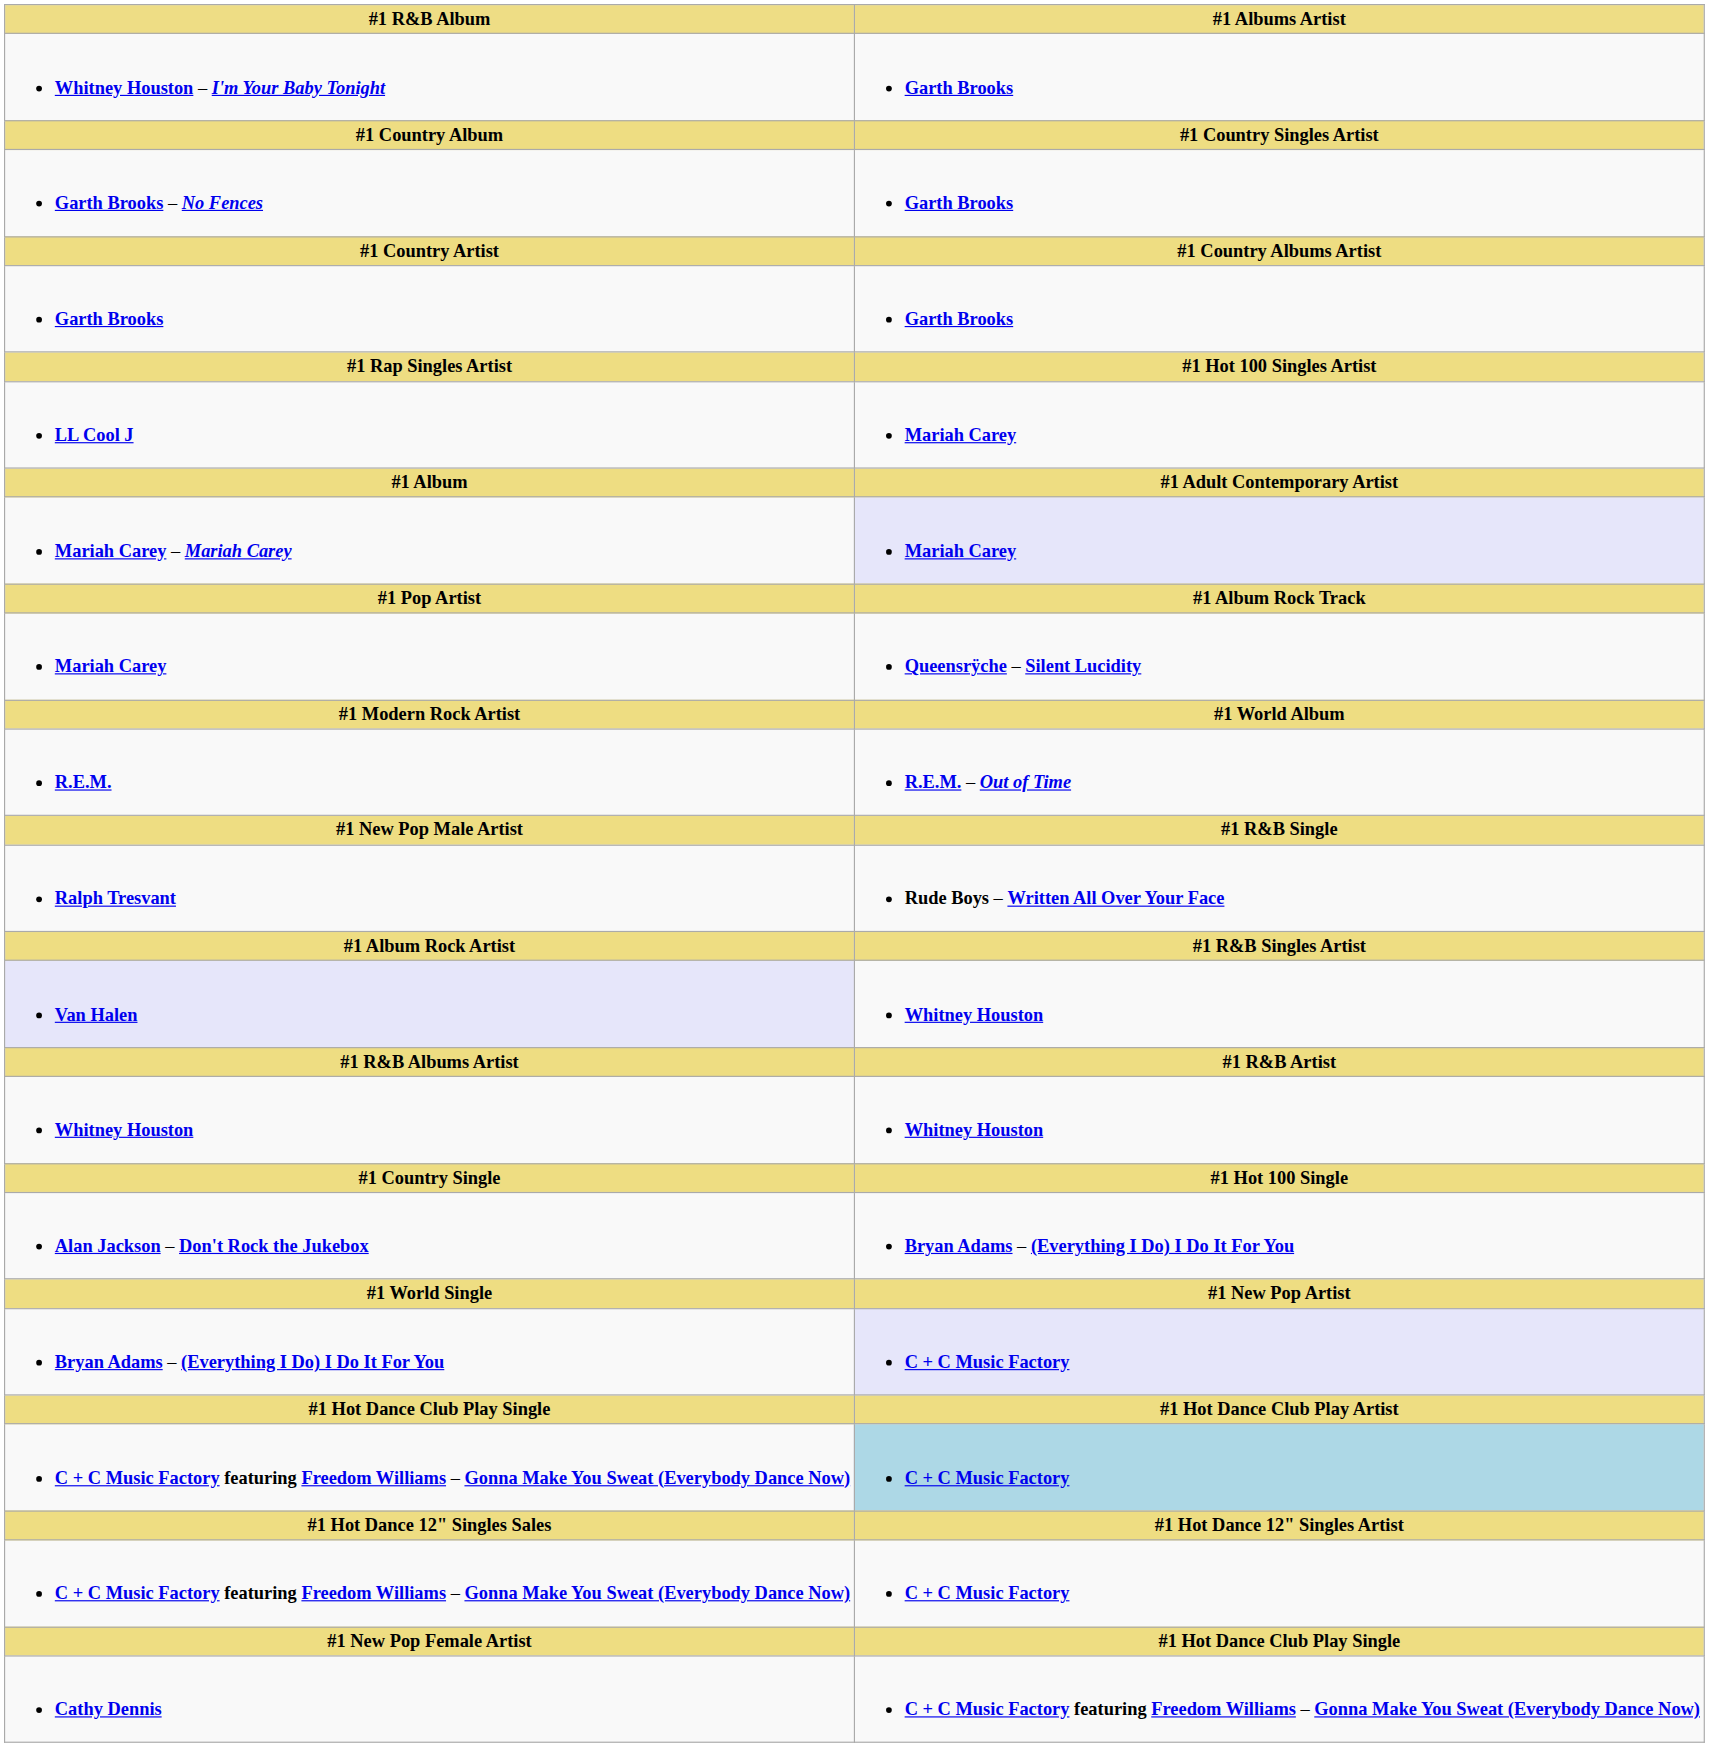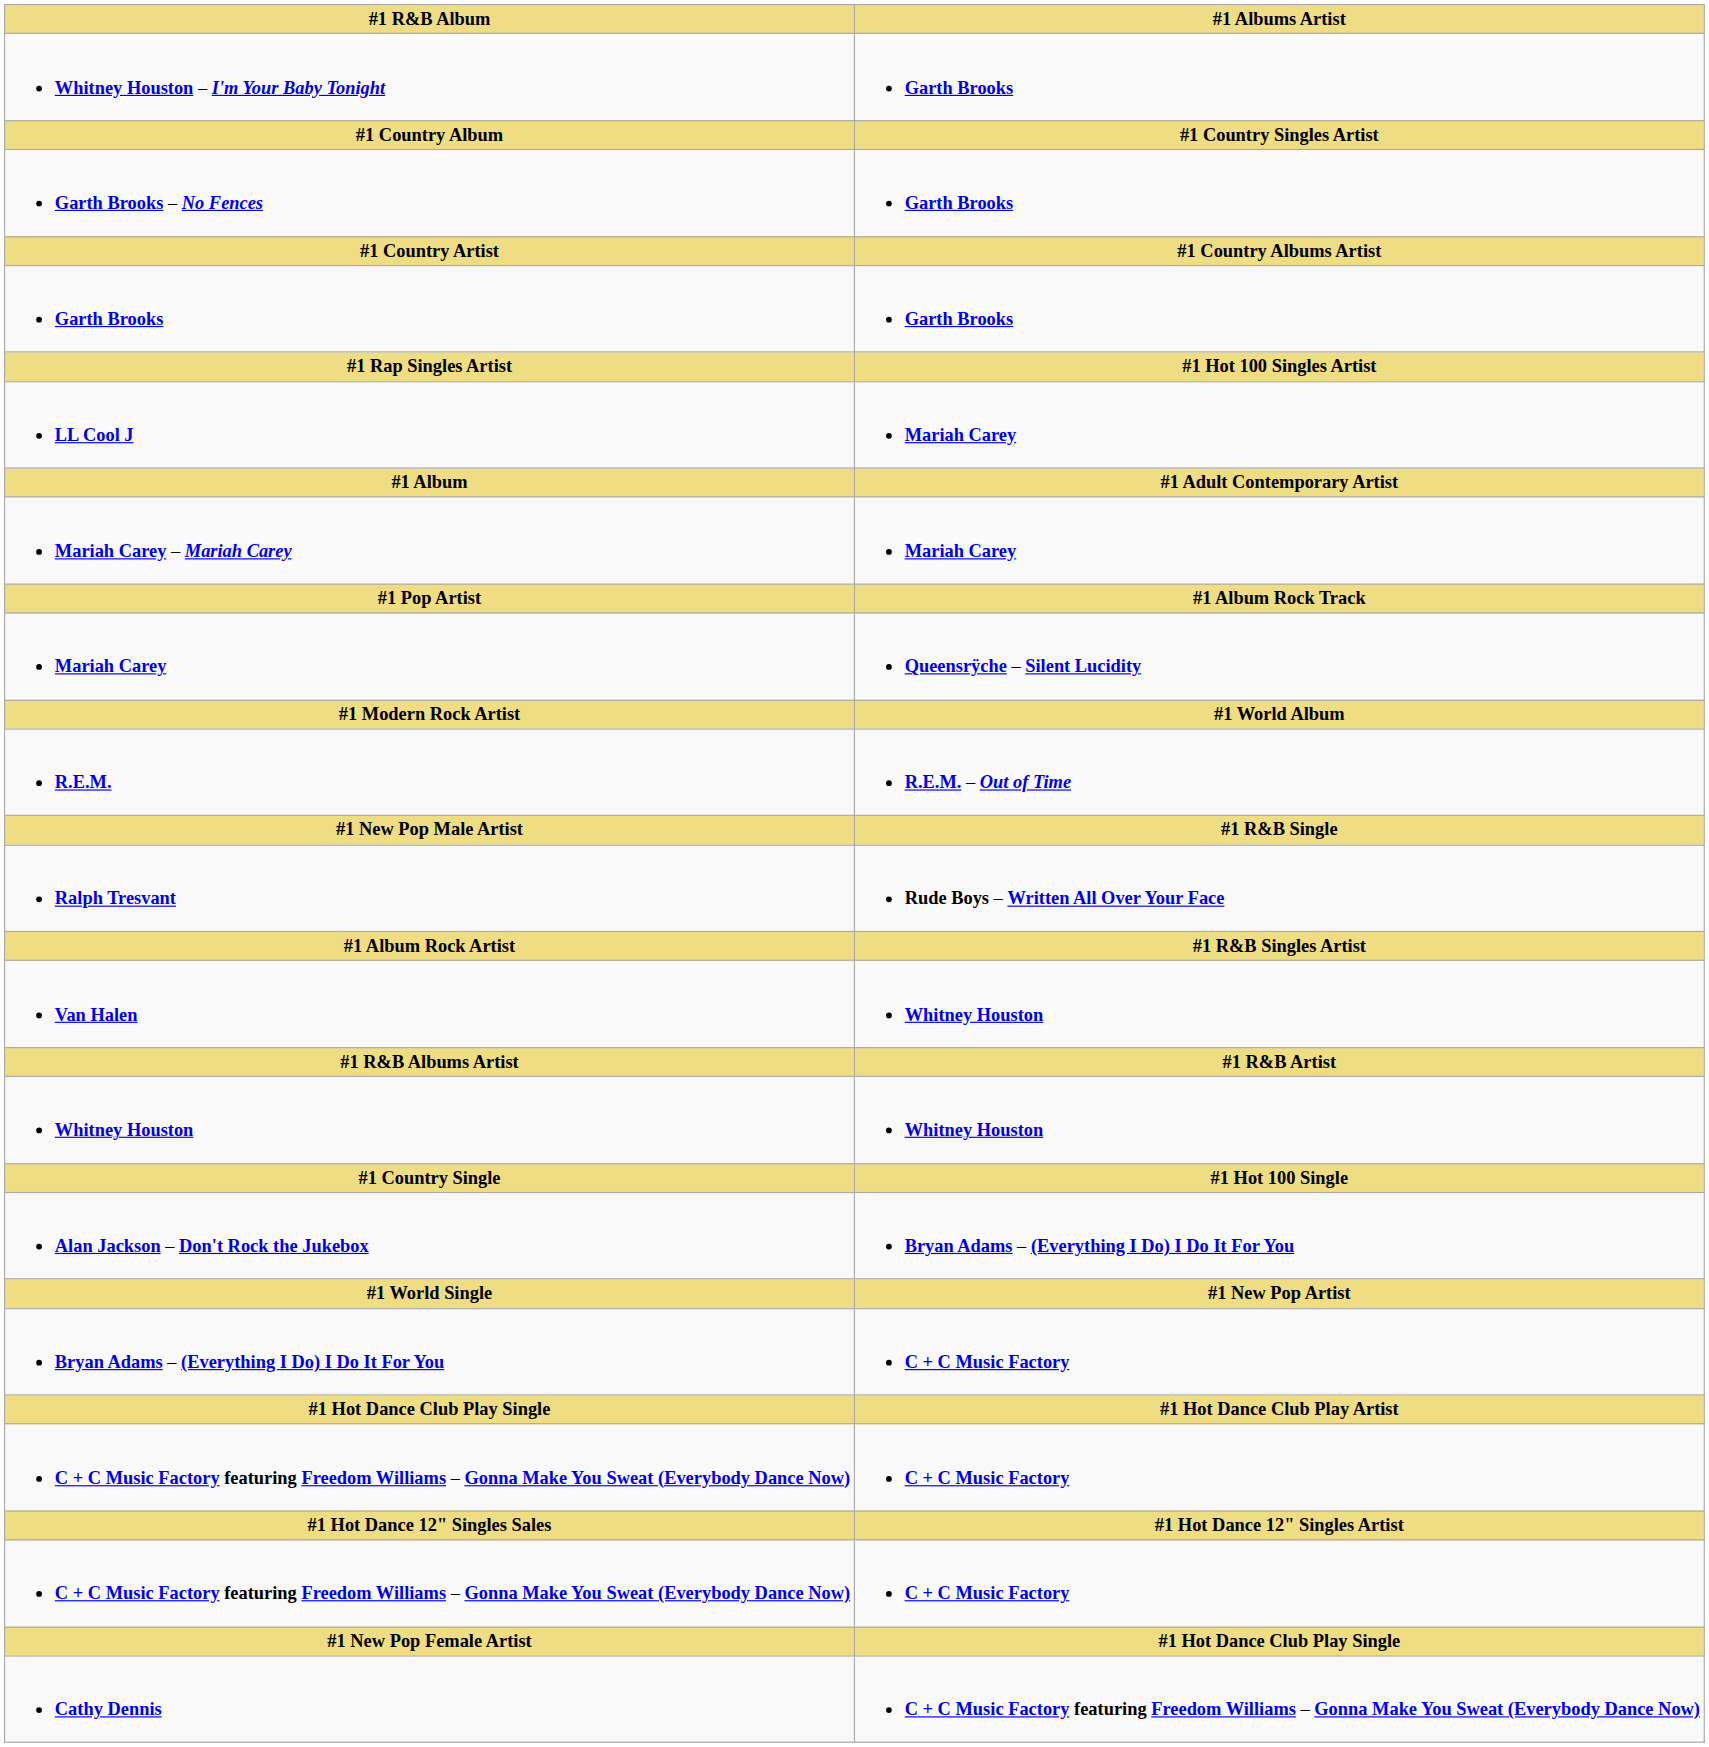(1279, 551) lavender background -> (1279, 551) no background
(429, 1014) lavender background -> (429, 1014) no background
(1279, 1362) lavender background -> (1279, 1362) no background
(1279, 1478) lightblue background -> (1279, 1478) no background
